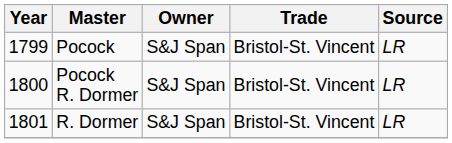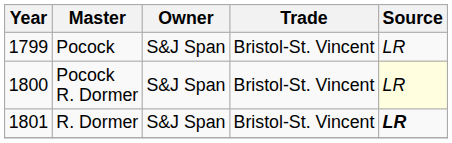(394, 84) no background -> (394, 84) lightyellow background
(394, 123) normal -> (394, 123) bold
